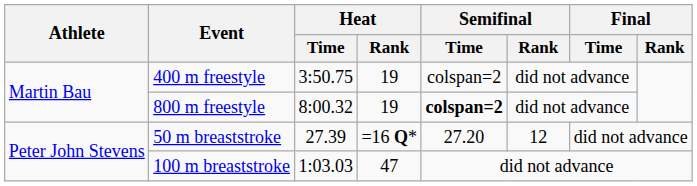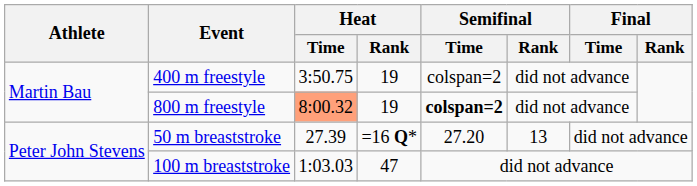(326, 107) no background -> (326, 107) lightsalmon background
(538, 136) 12 -> (538, 136) 13
